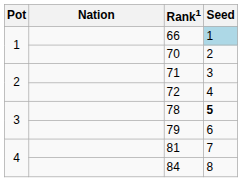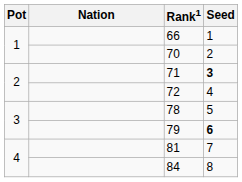(210, 35) lightblue background -> (210, 35) no background
(210, 73) normal -> (210, 73) bold
(210, 110) bold -> (210, 110) normal
(210, 129) normal -> (210, 129) bold
